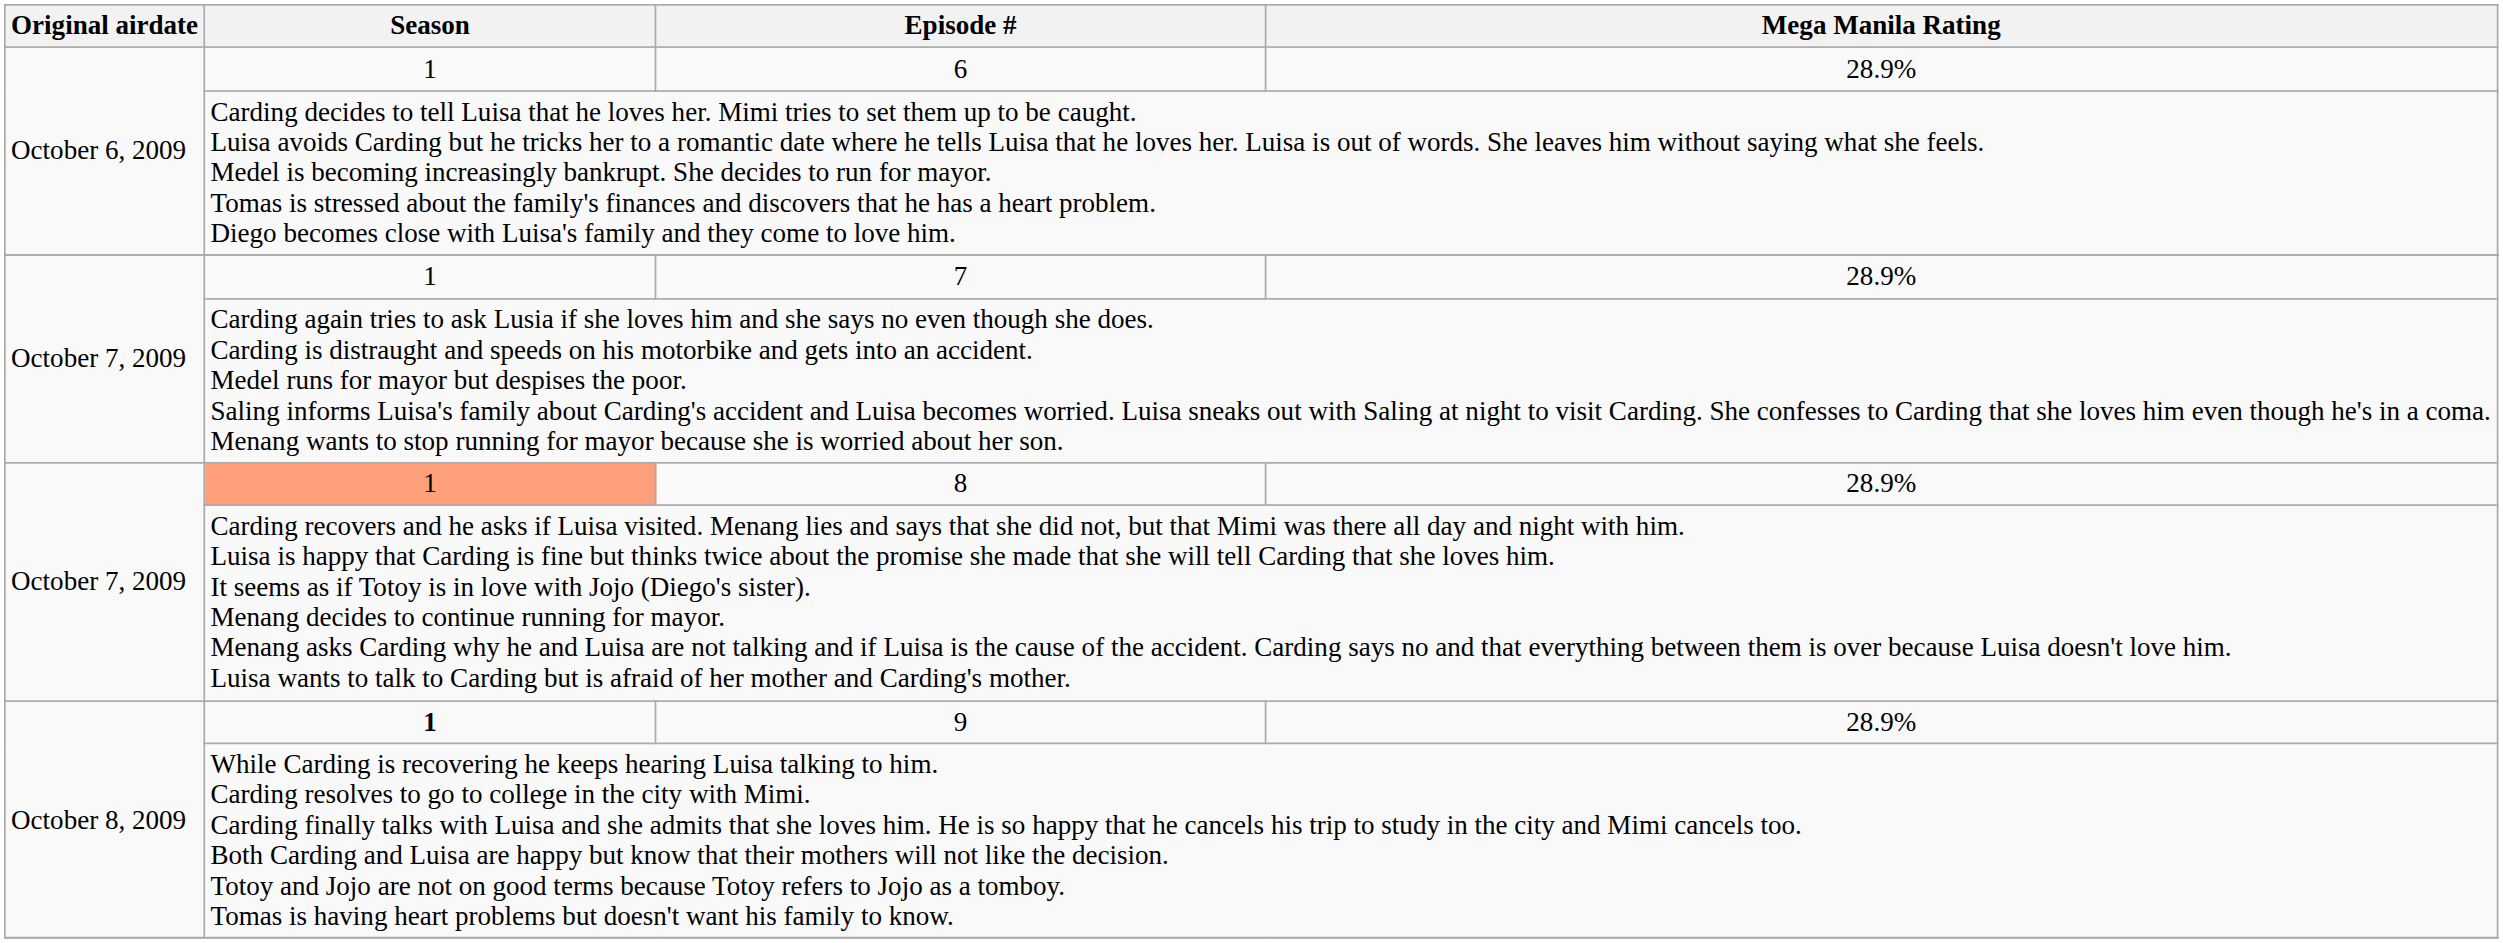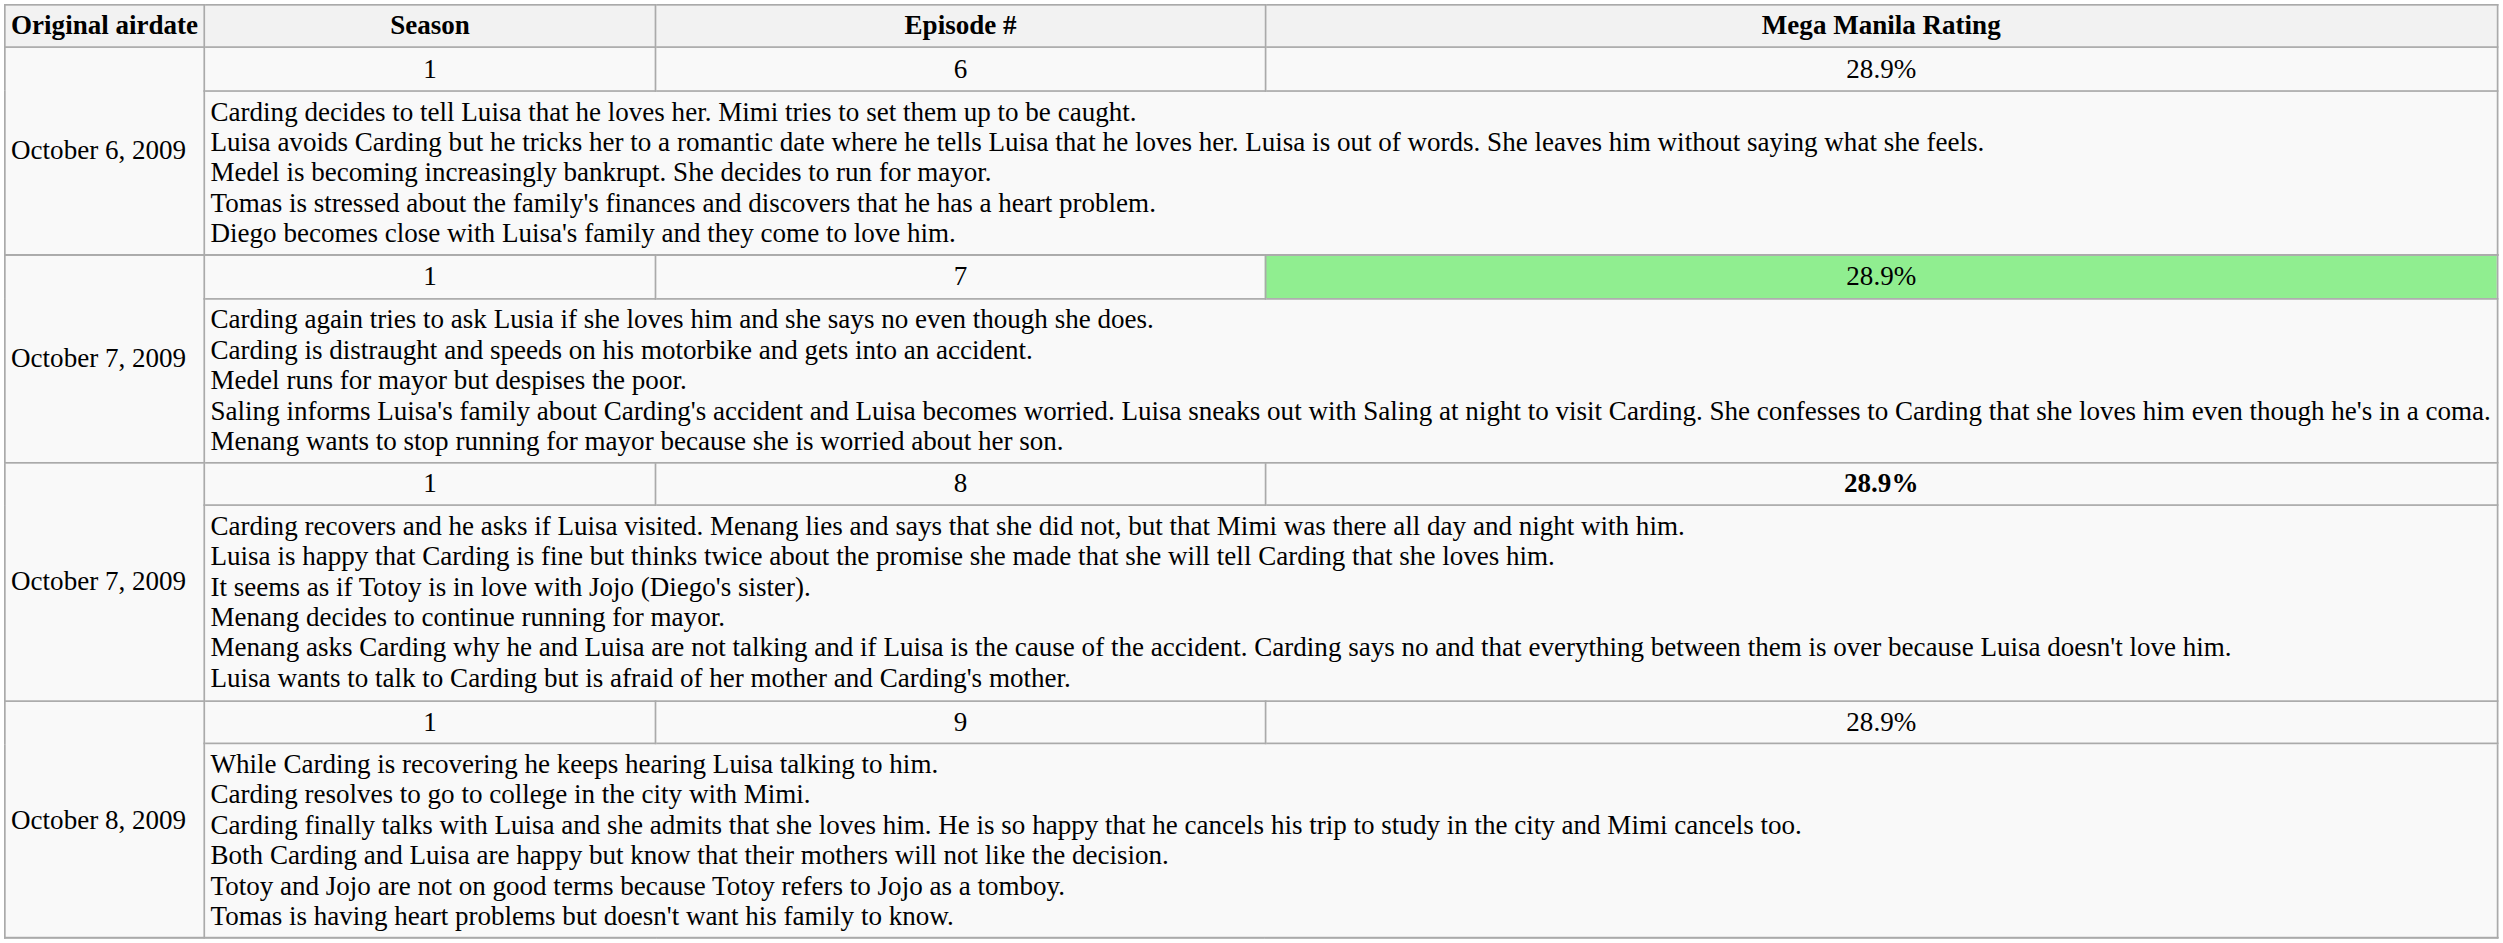(1881, 276) no background -> (1881, 276) lightgreen background
(430, 483) lightsalmon background -> (430, 483) no background
(1881, 483) normal -> (1881, 483) bold
(430, 721) bold -> (430, 721) normal
